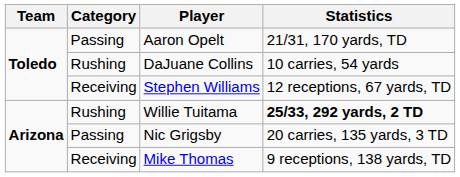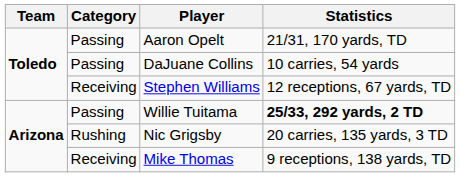(98, 64) Rushing -> (97, 64) Passing
(98, 111) Rushing -> (97, 111) Passing
(97, 135) Passing -> (98, 135) Rushing
